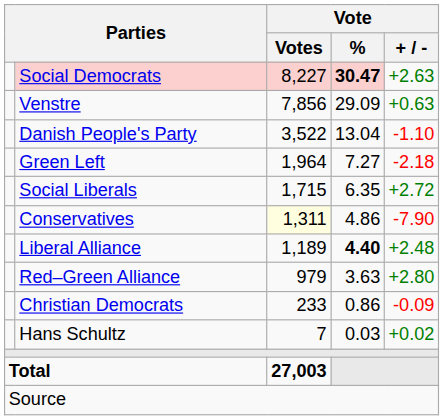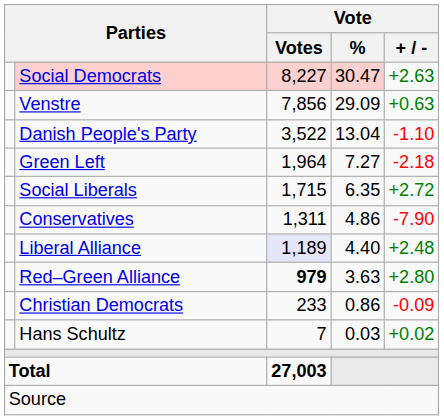(358, 76) bold -> (358, 76) normal
(305, 219) lightyellow background -> (305, 219) no background
(304, 248) no background -> (304, 248) lavender background
(363, 248) bold -> (363, 248) normal
(312, 276) normal -> (312, 276) bold
